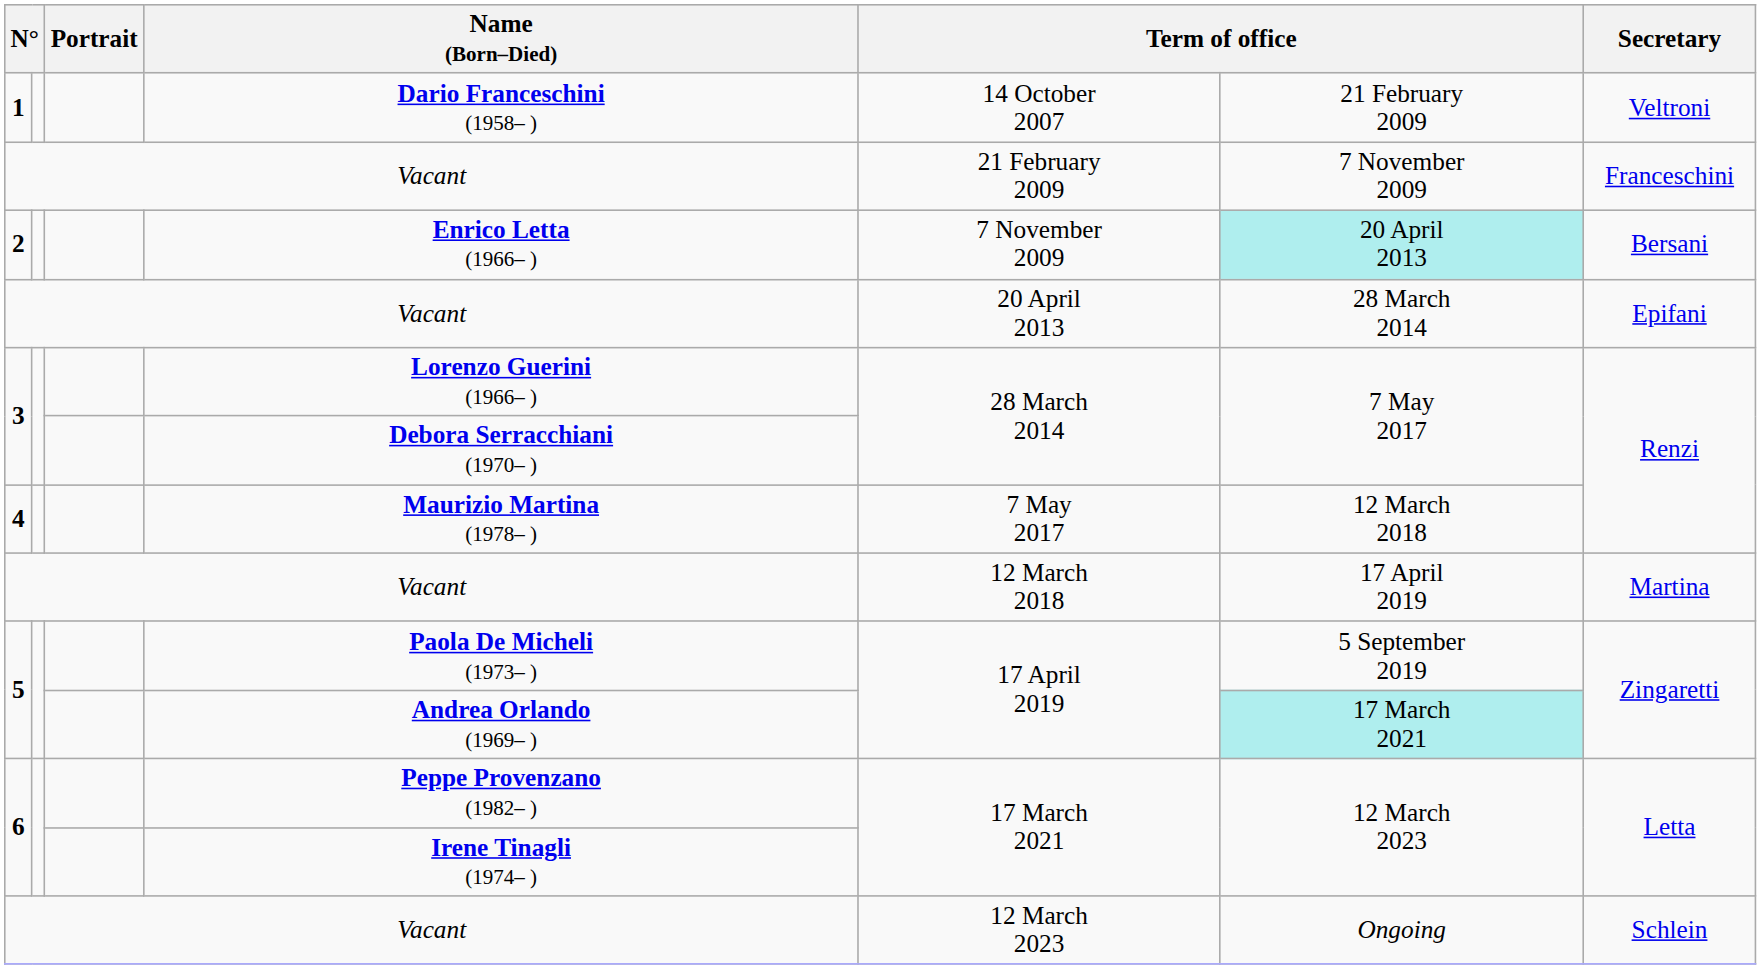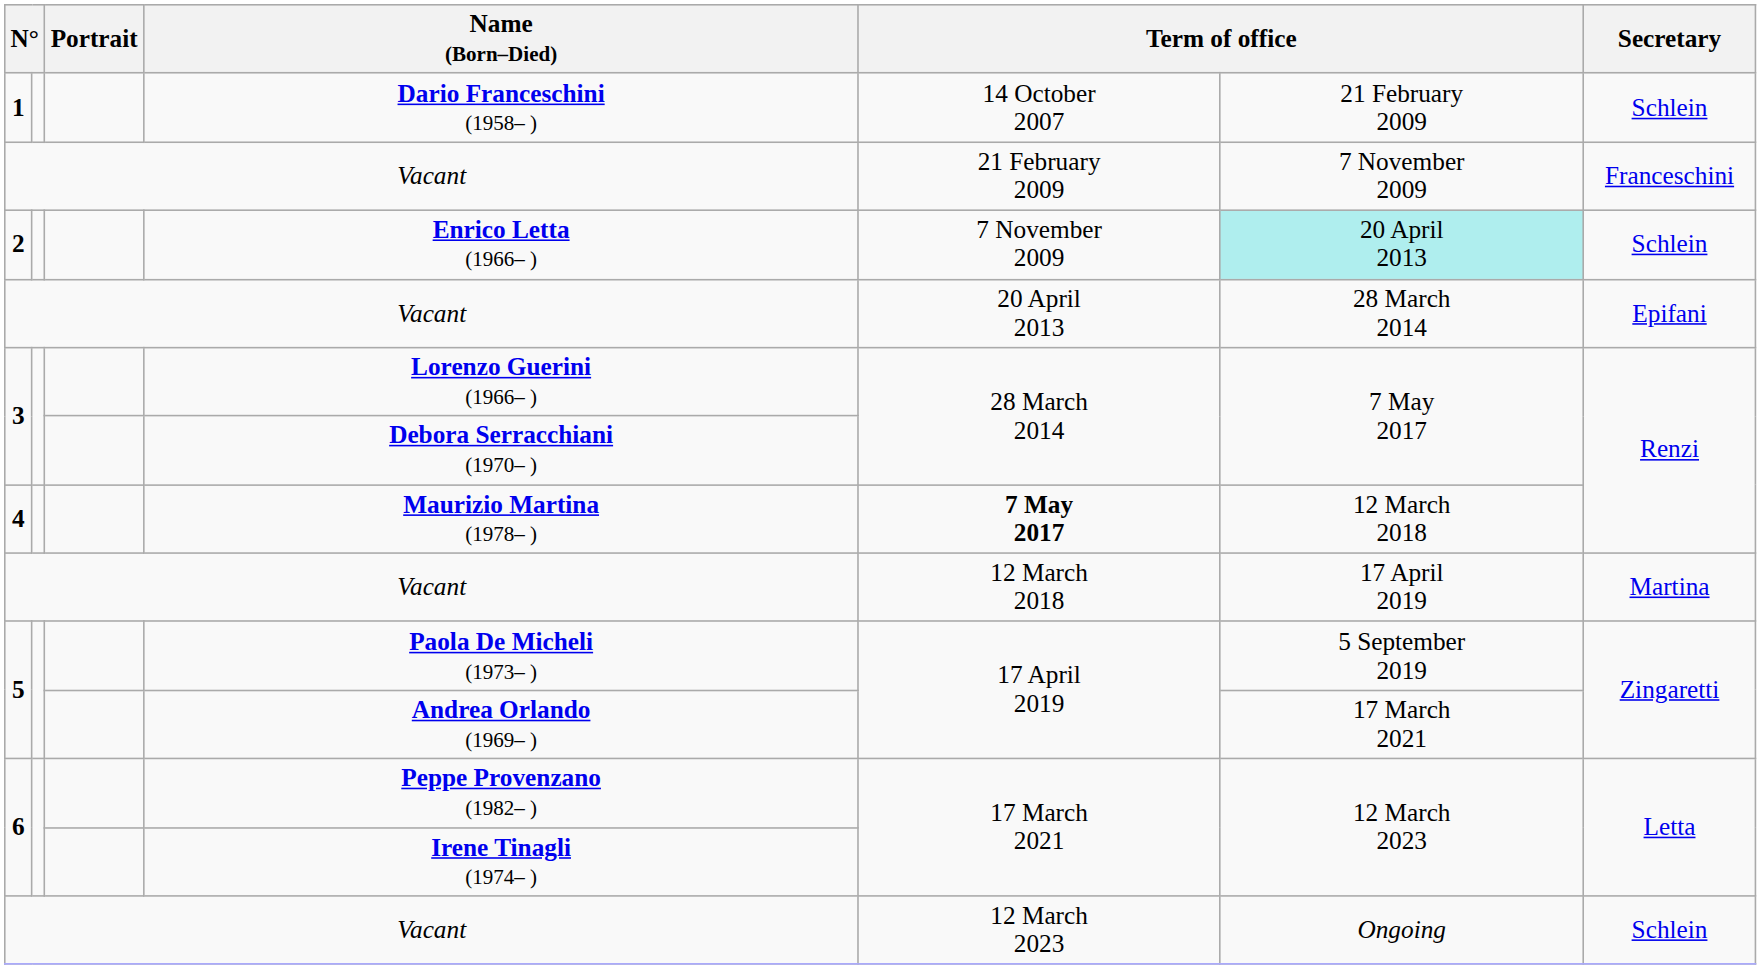(1670, 107) Veltroni -> (1670, 107) Schlein
(1670, 244) Bersani -> (1670, 244) Schlein
(1039, 518) normal -> (1039, 518) bold
(1402, 724) paleturquoise background -> (1402, 724) no background
